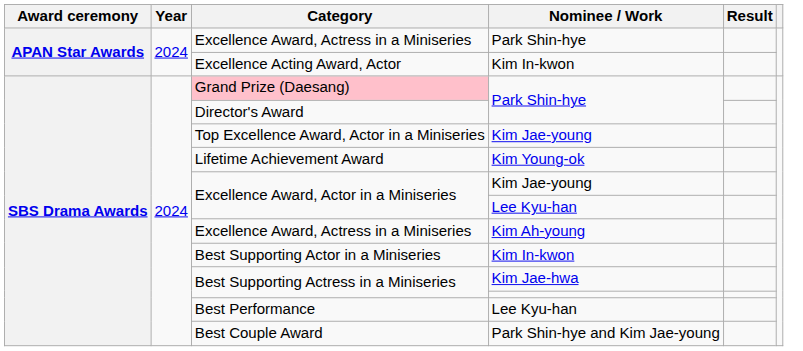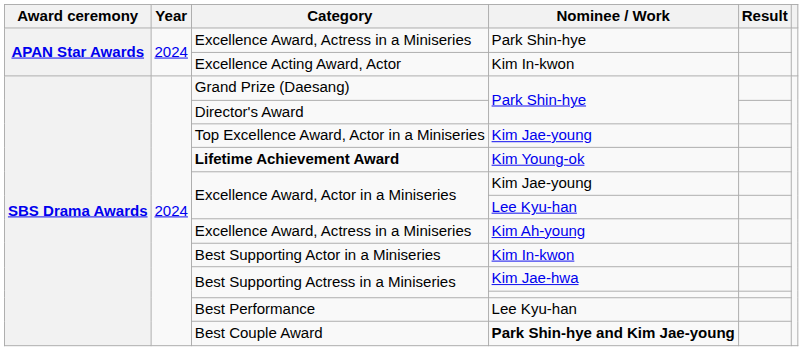(272, 87) pink background -> (272, 87) no background
(289, 159) normal -> (297, 159) bold
(606, 333) normal -> (613, 333) bold
